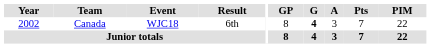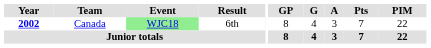(29, 23) normal -> (29, 23) bold
(163, 23) no background -> (163, 23) lightgreen background
(314, 23) bold -> (314, 23) normal
